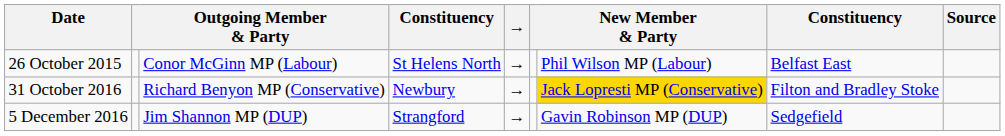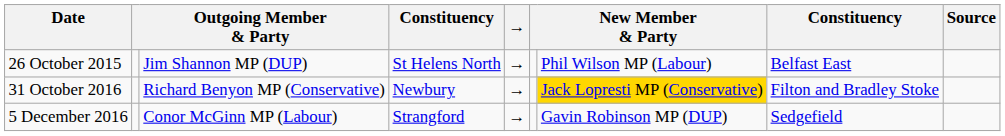(240, 63) Conor McGinn MP (Labour) -> (225, 63) Jim Shannon MP (DUP)
(225, 116) Jim Shannon MP (DUP) -> (240, 116) Conor McGinn MP (Labour)
